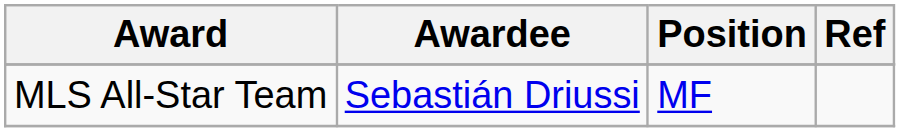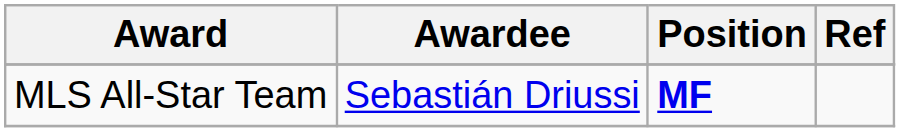(685, 94) normal -> (685, 94) bold
